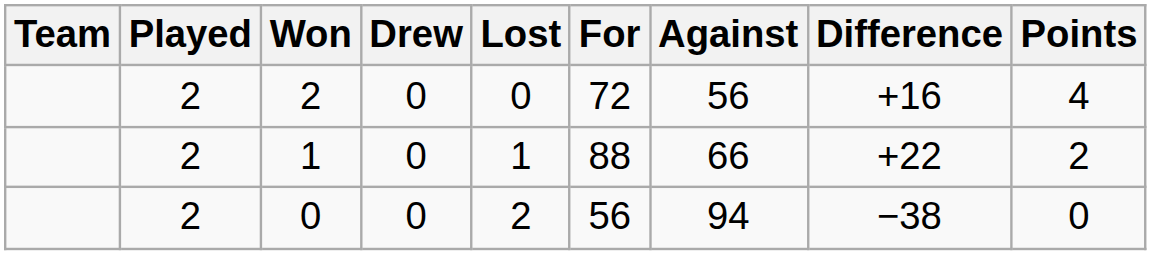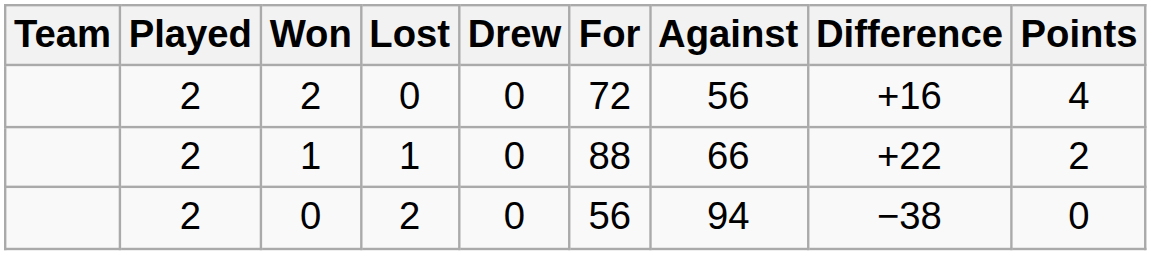columns swapped: (416, 34) <-> (521, 34)
